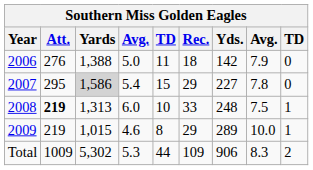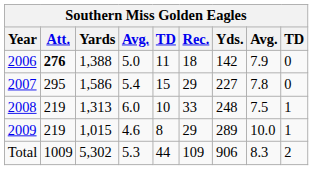(55, 61) normal -> (55, 61) bold
(95, 84) lightgrey background -> (95, 84) no background
(55, 107) bold -> (55, 107) normal
